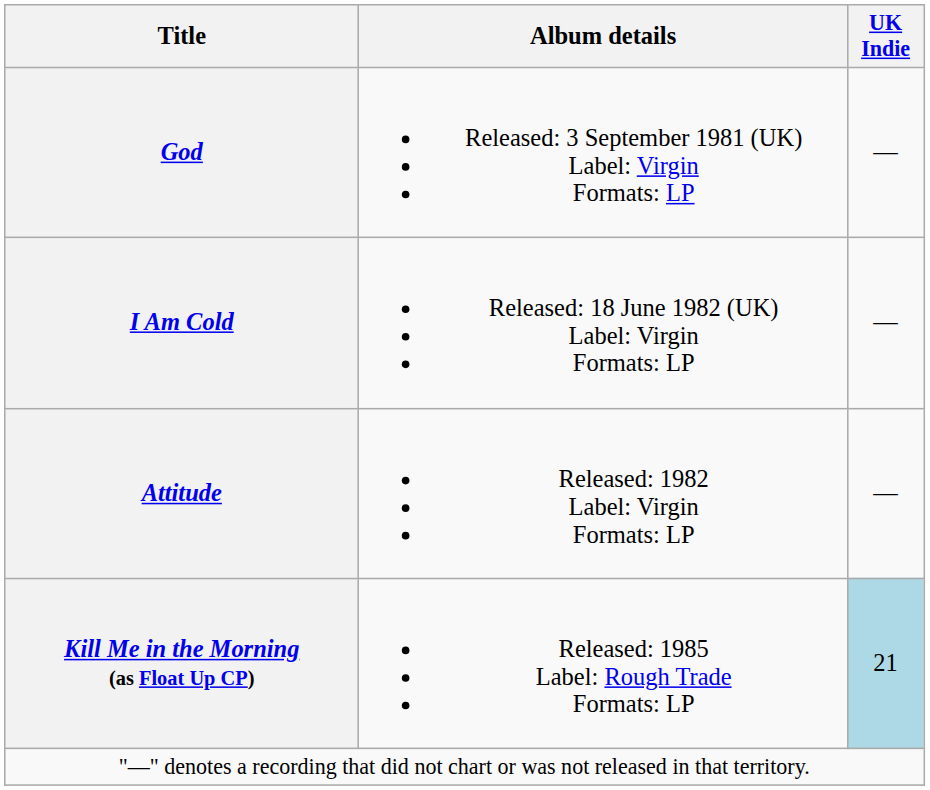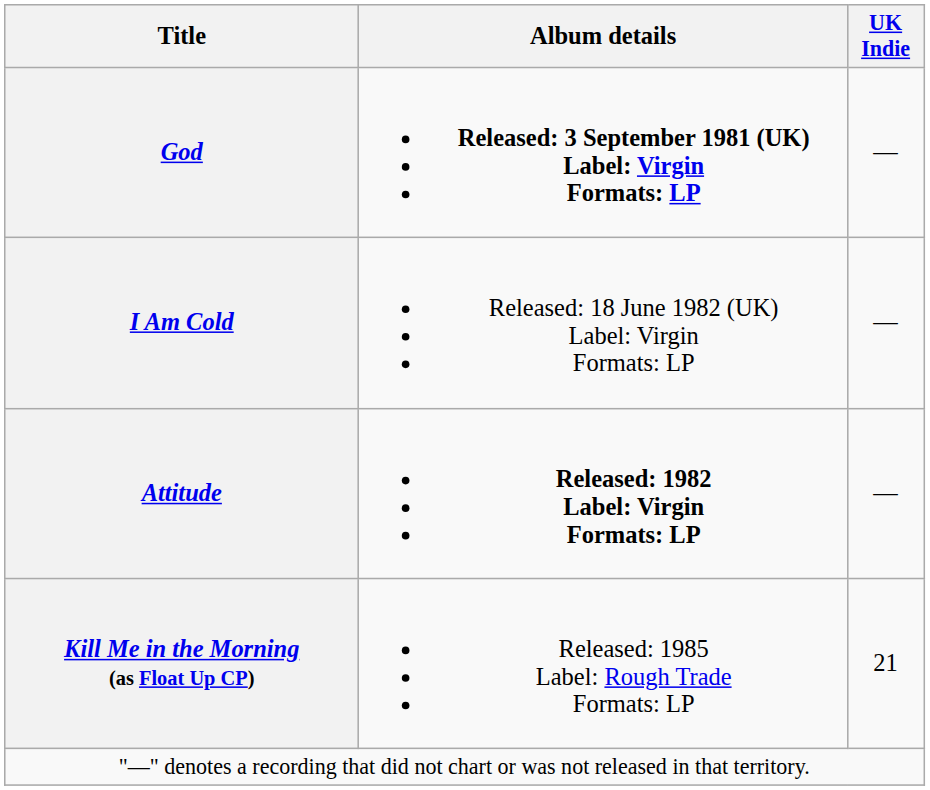(603, 166) normal -> (603, 166) bold
(603, 507) normal -> (603, 507) bold
(886, 663) lightblue background -> (886, 663) no background
